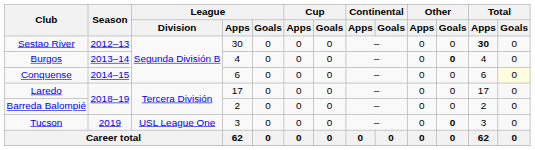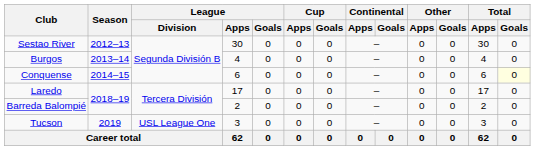(483, 43) bold -> (483, 43) normal
(453, 59) bold -> (453, 59) normal
(453, 122) bold -> (453, 122) normal
